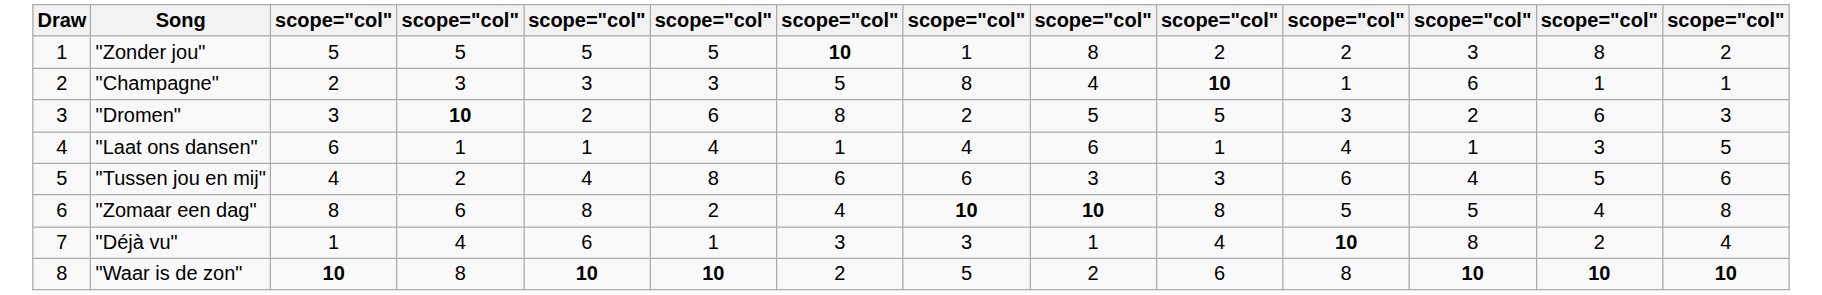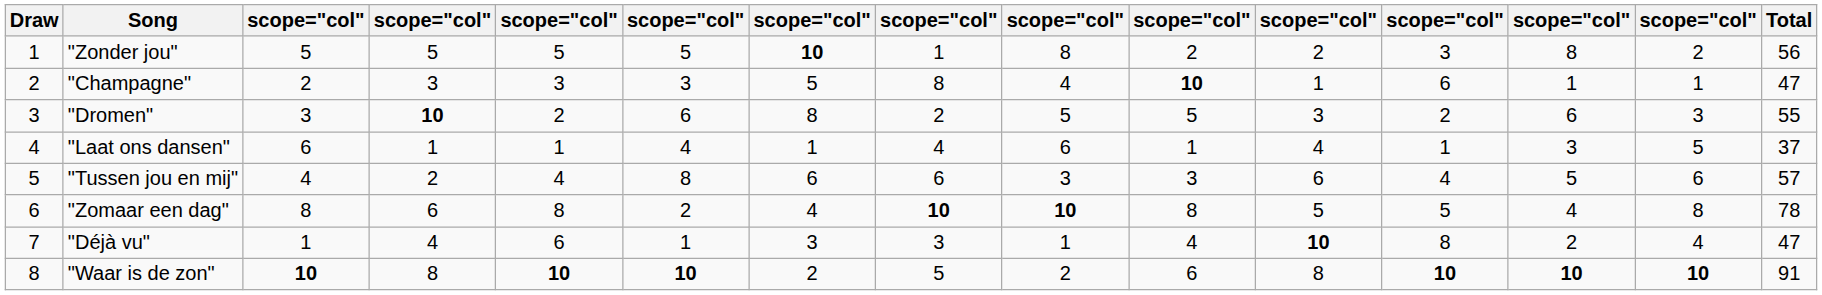+ column: (1789, 20)
